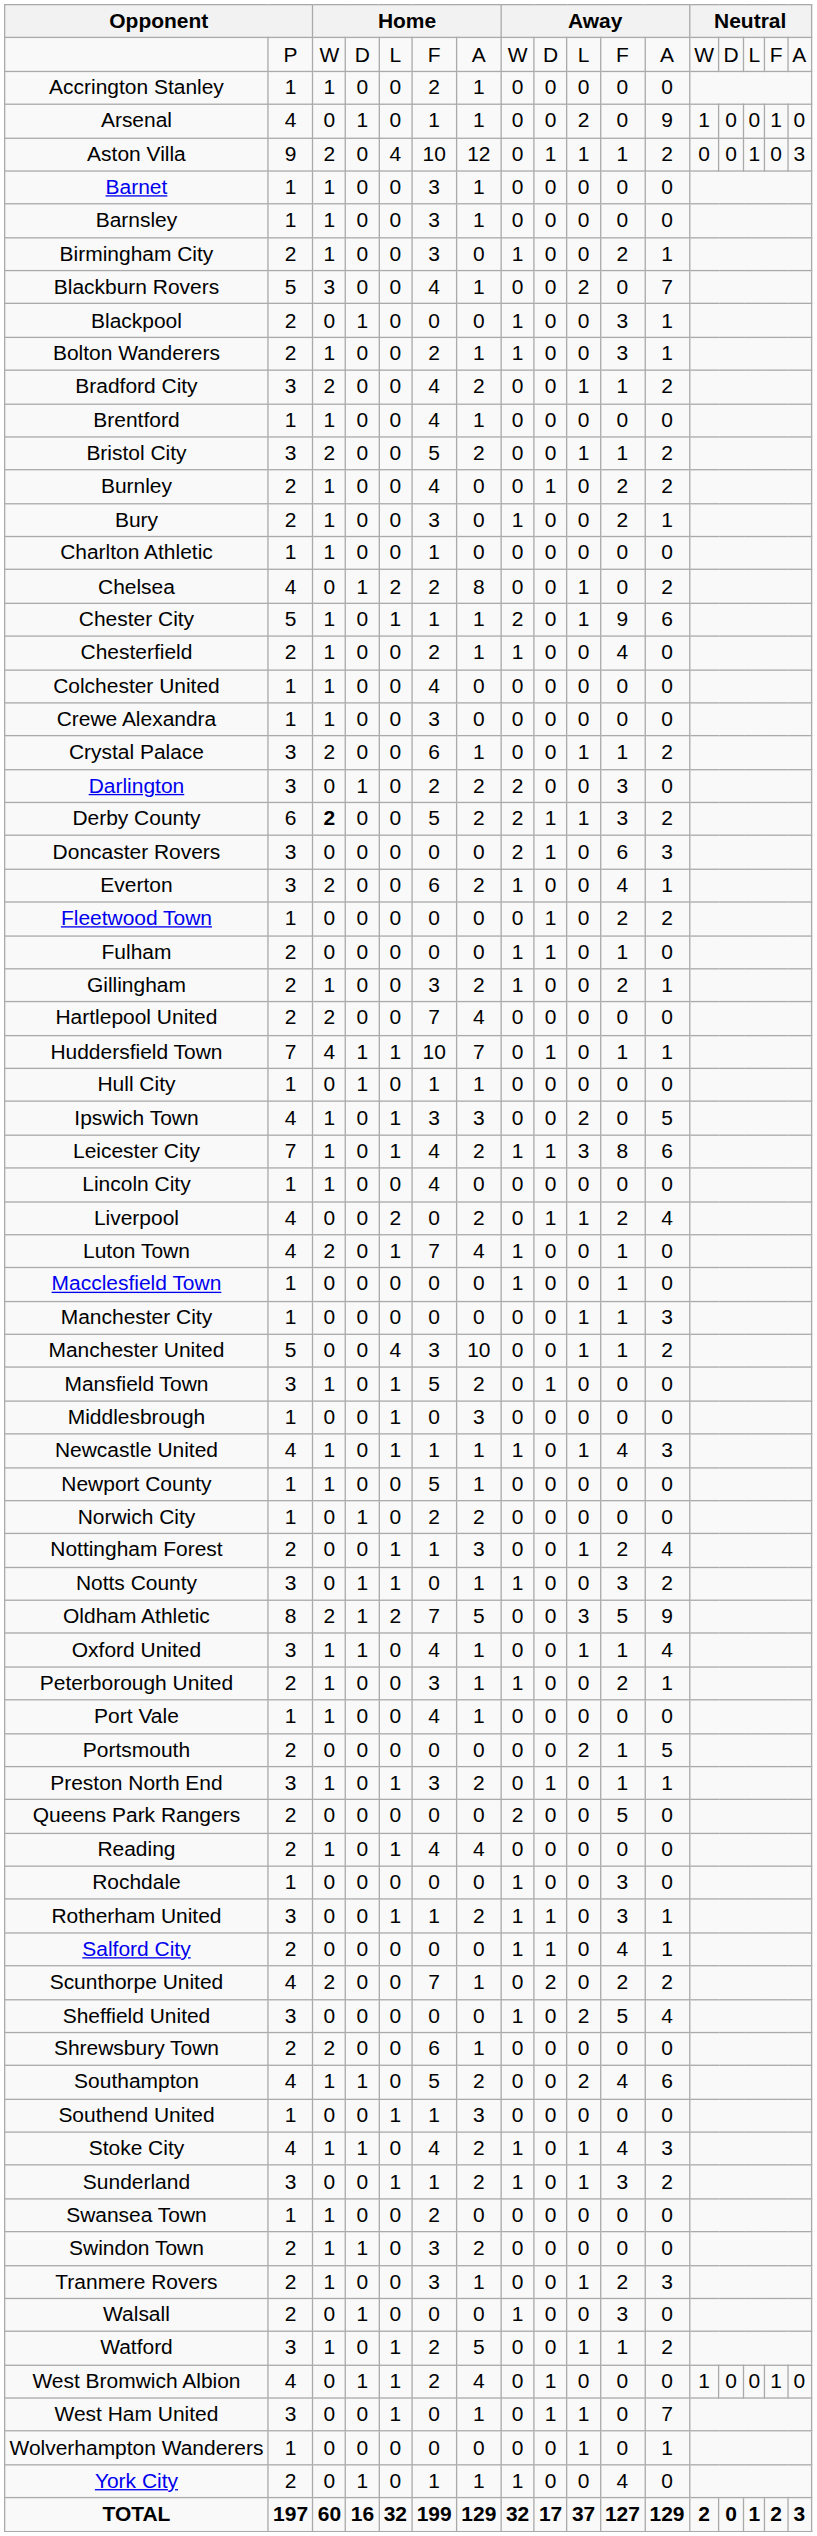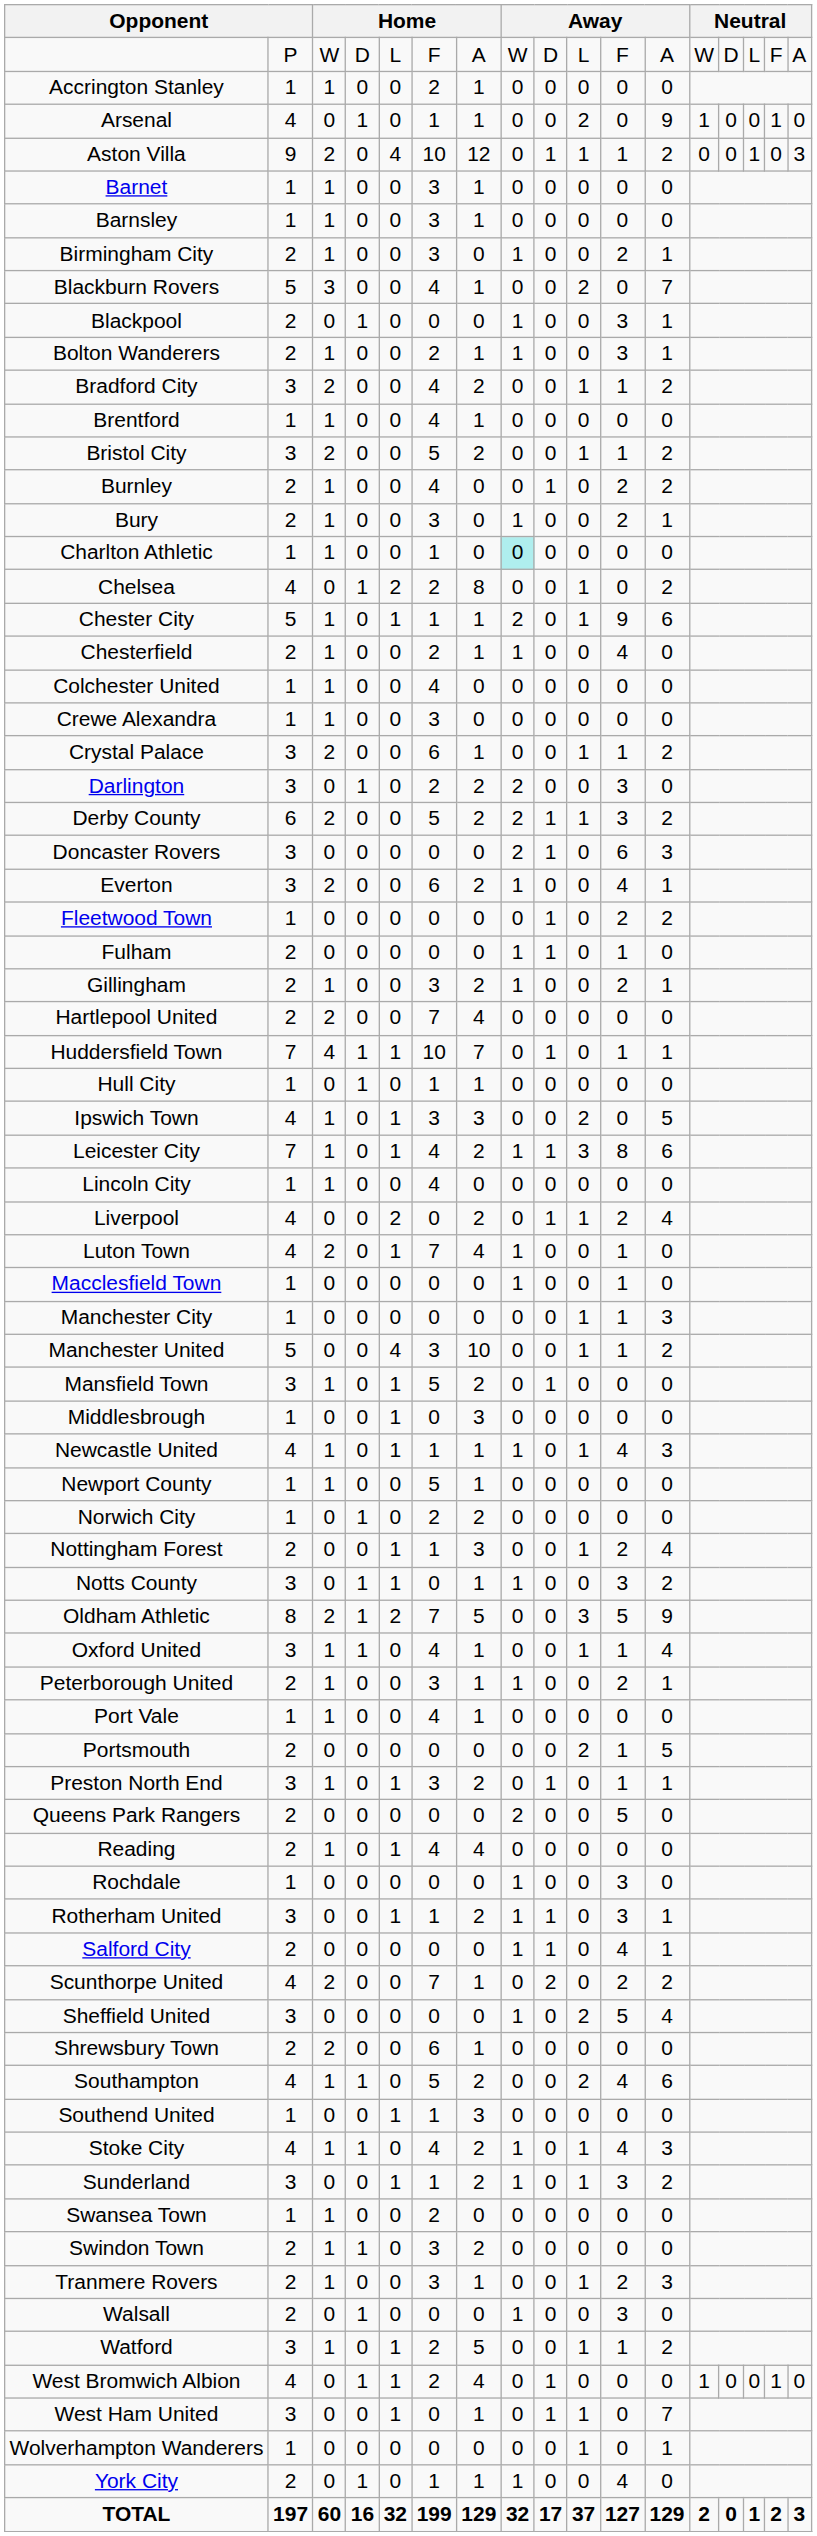(518, 552) no background -> (518, 552) paleturquoise background
(329, 818) bold -> (329, 818) normal
